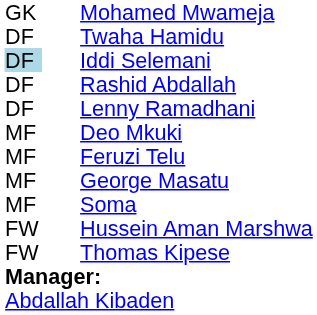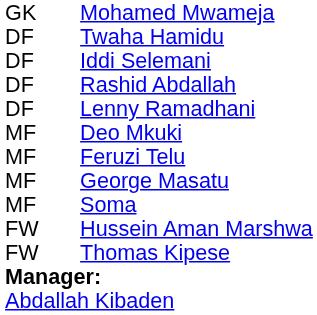(20, 60) lightblue background -> (20, 60) no background
